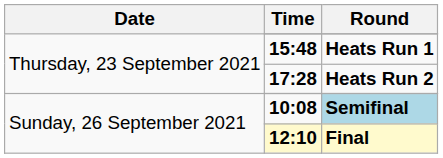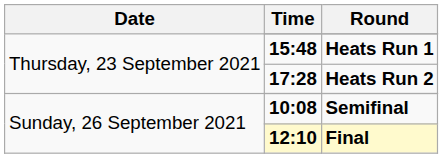(367, 108) lightblue background -> (367, 108) no background
